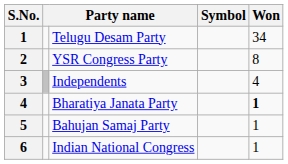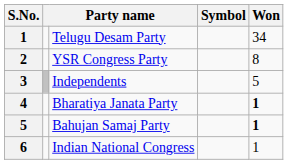(256, 81) 4 -> (256, 81) 5
(256, 125) normal -> (256, 125) bold
